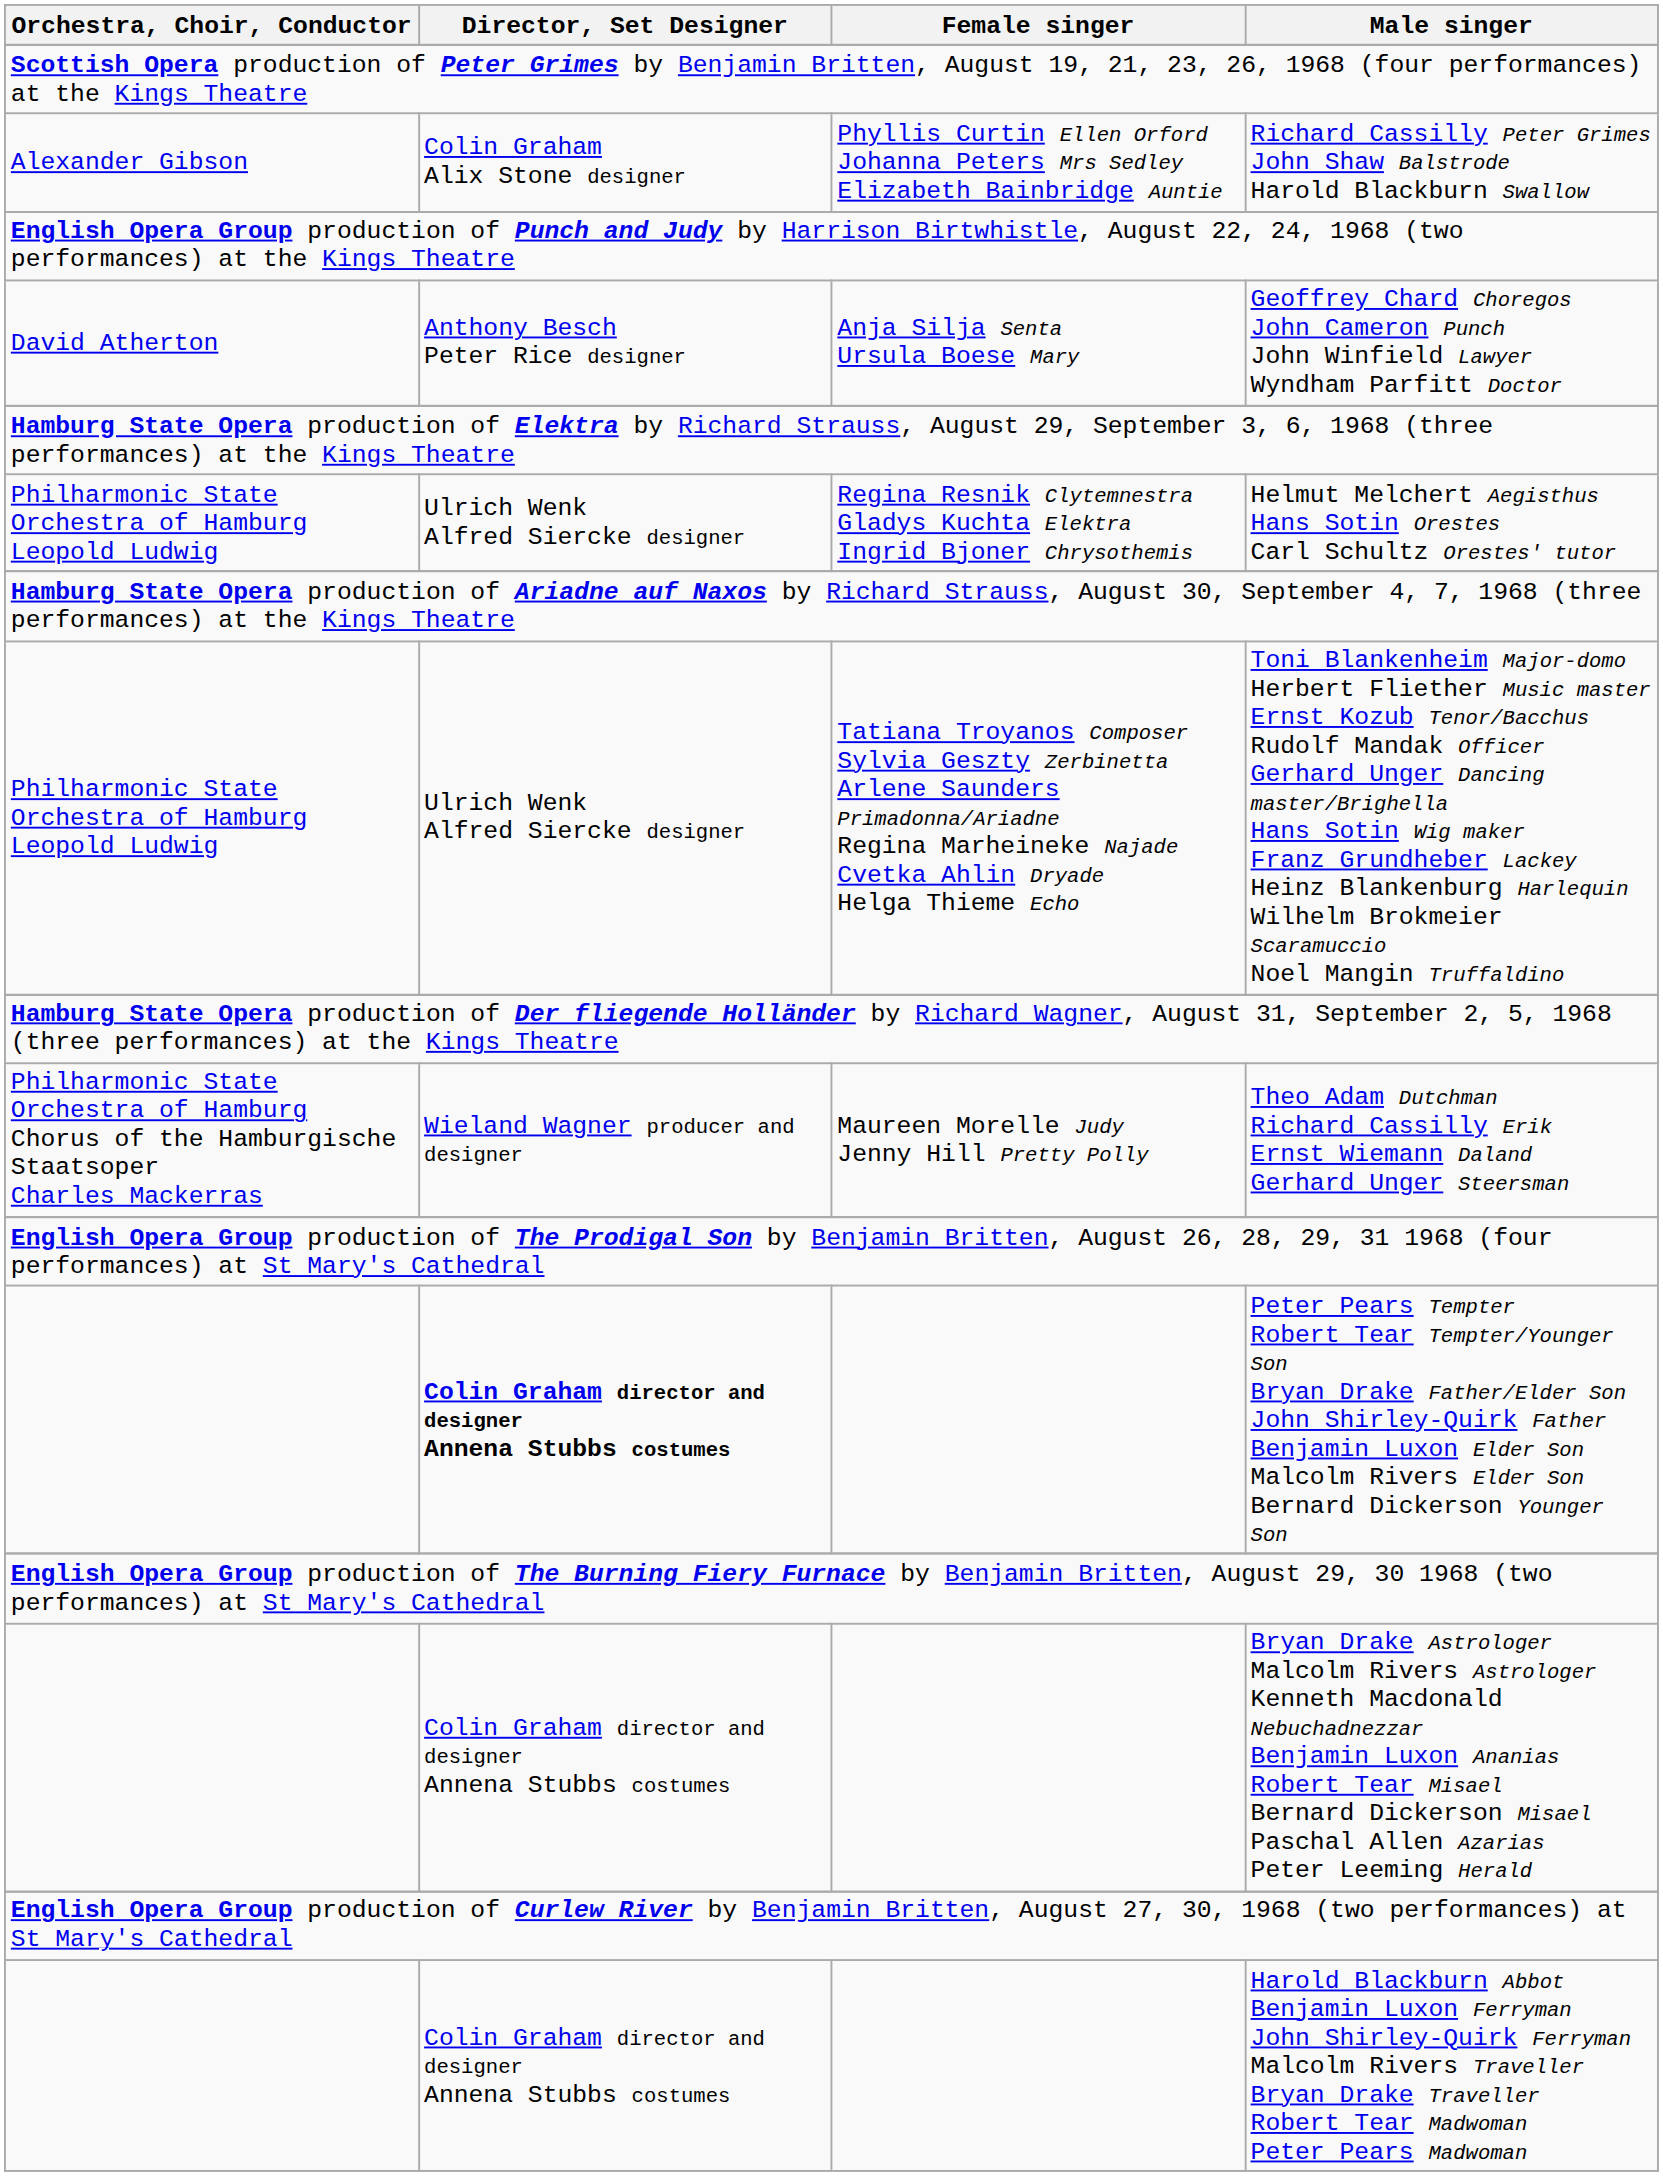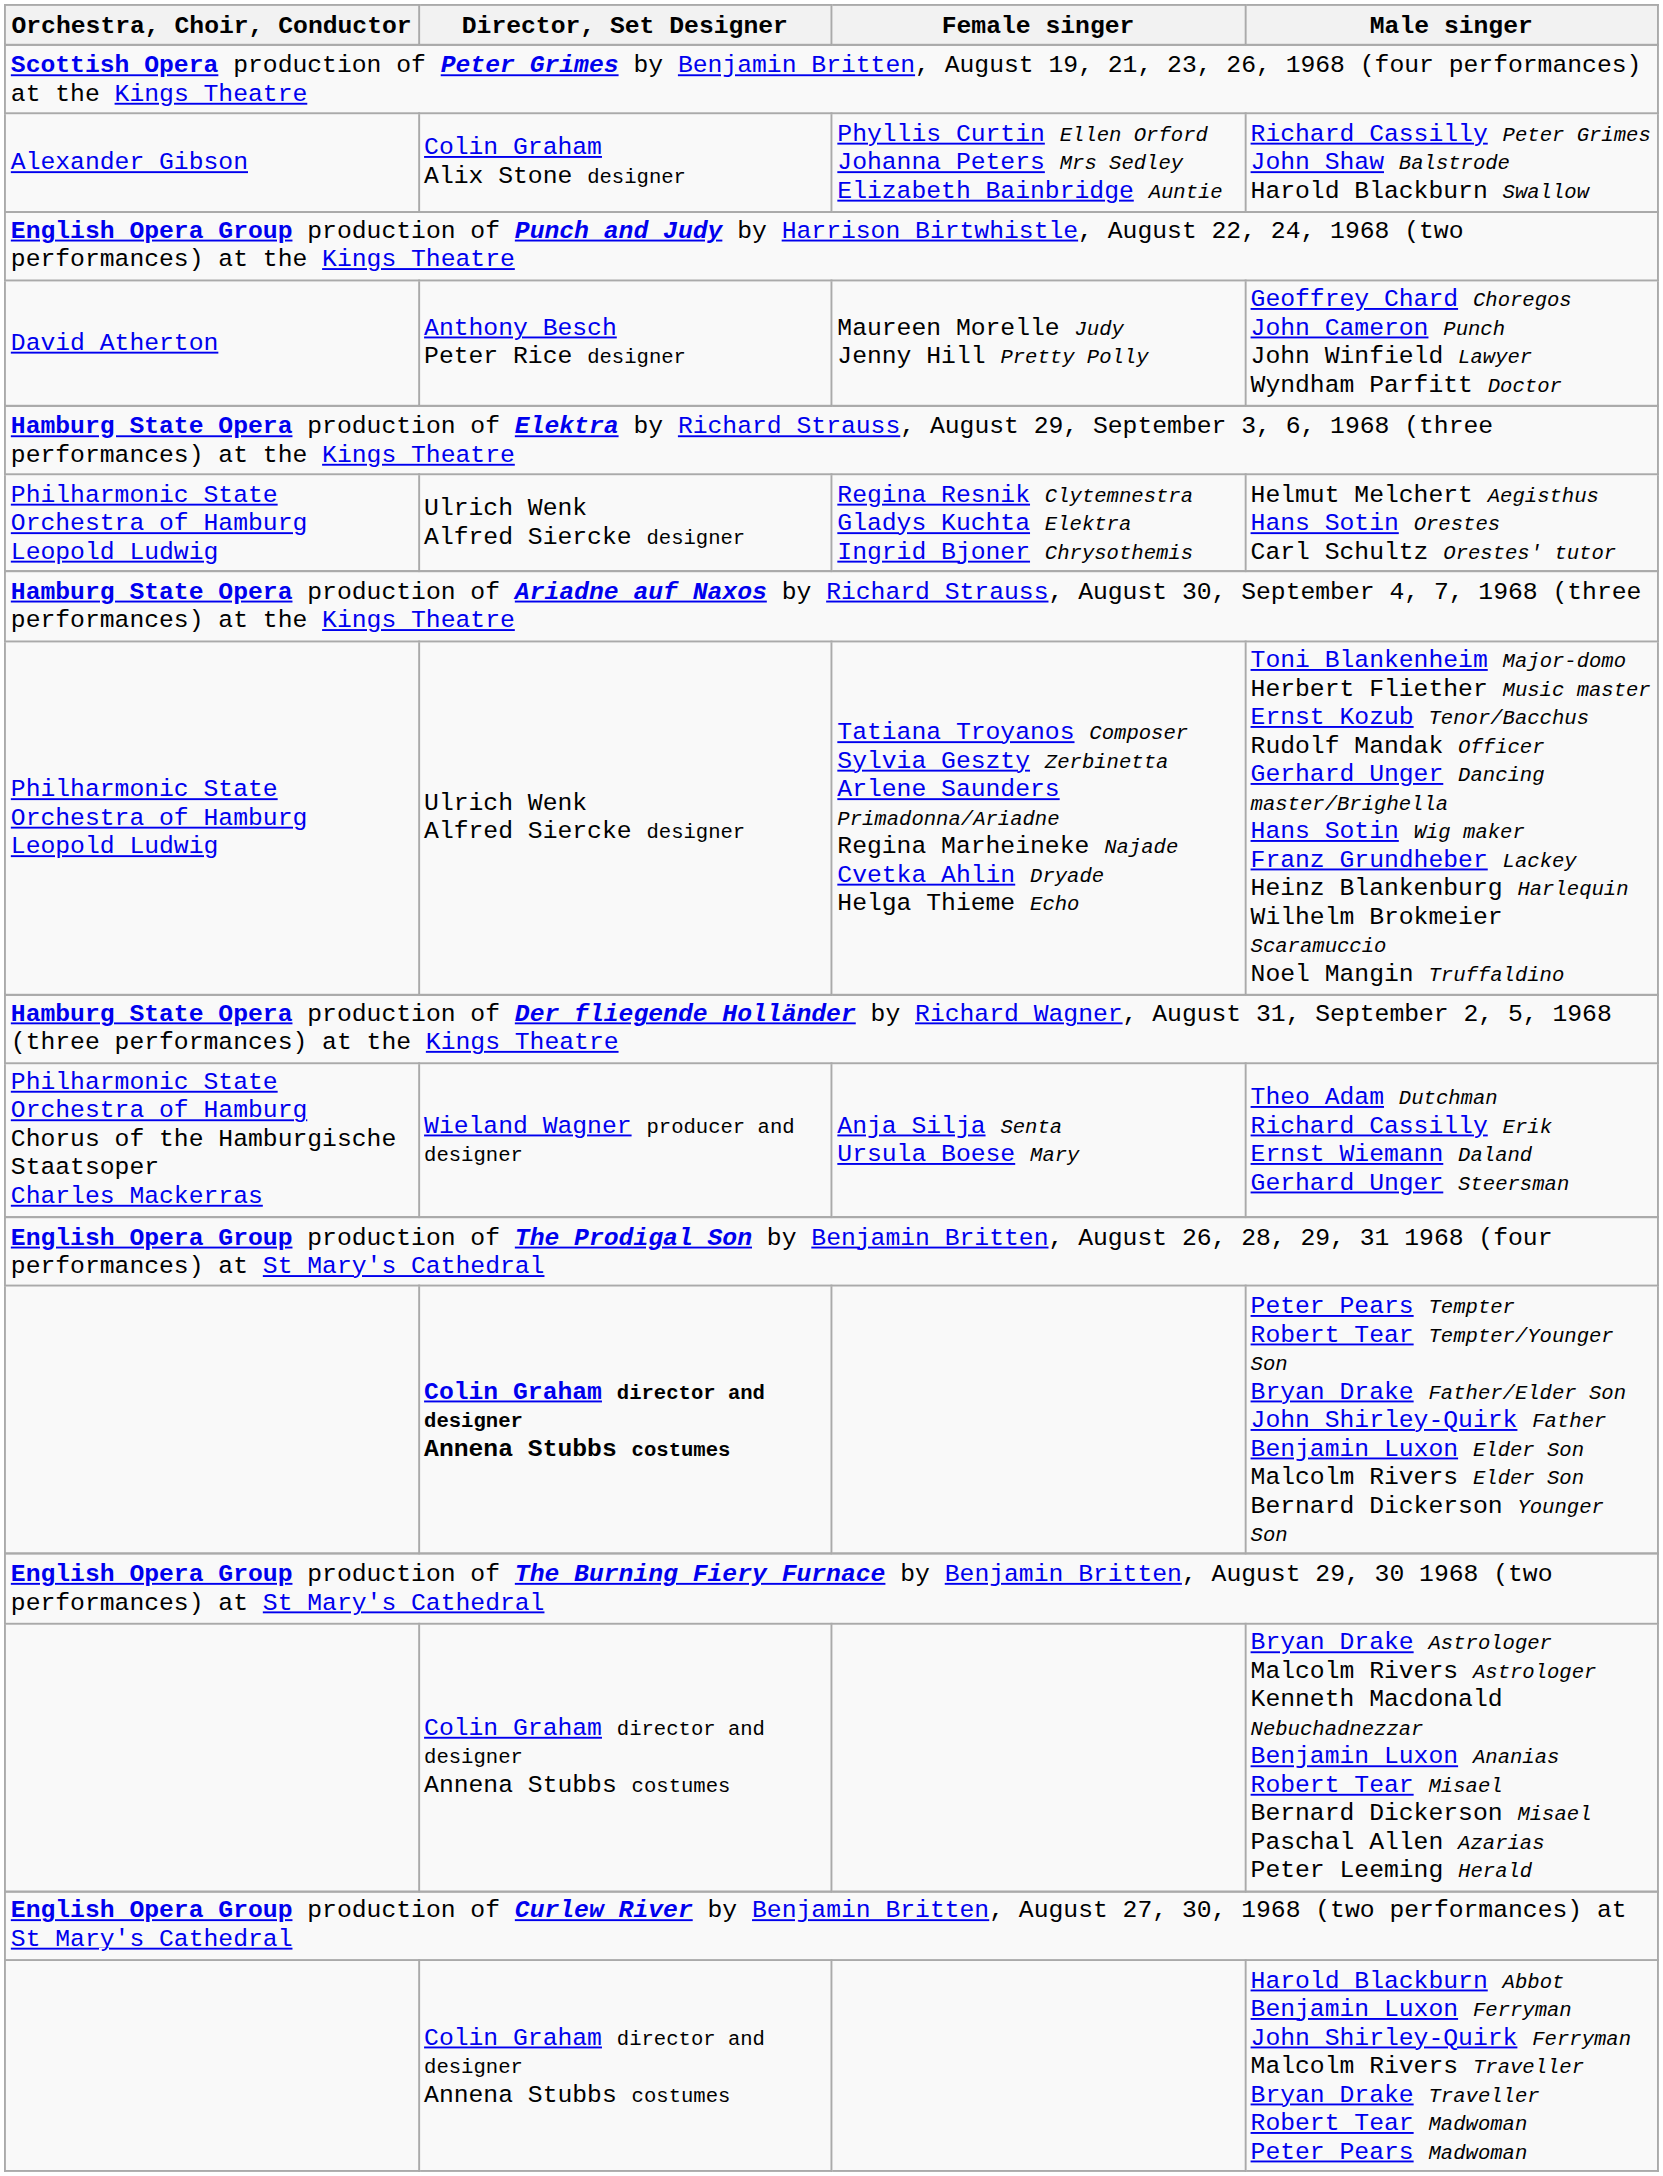(958, 343) Anja Silja Senta Ursula Boese Mary -> (993, 343) Maureen Morelle Judy Jenny Hill Pretty Polly
(993, 1140) Maureen Morelle Judy Jenny Hill Pretty Polly -> (958, 1140) Anja Silja Senta Ursula Boese Mary
